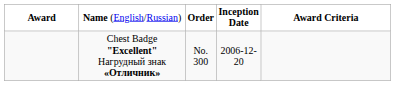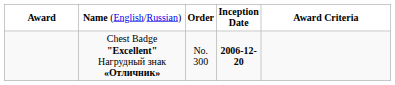(239, 55) normal -> (239, 55) bold
